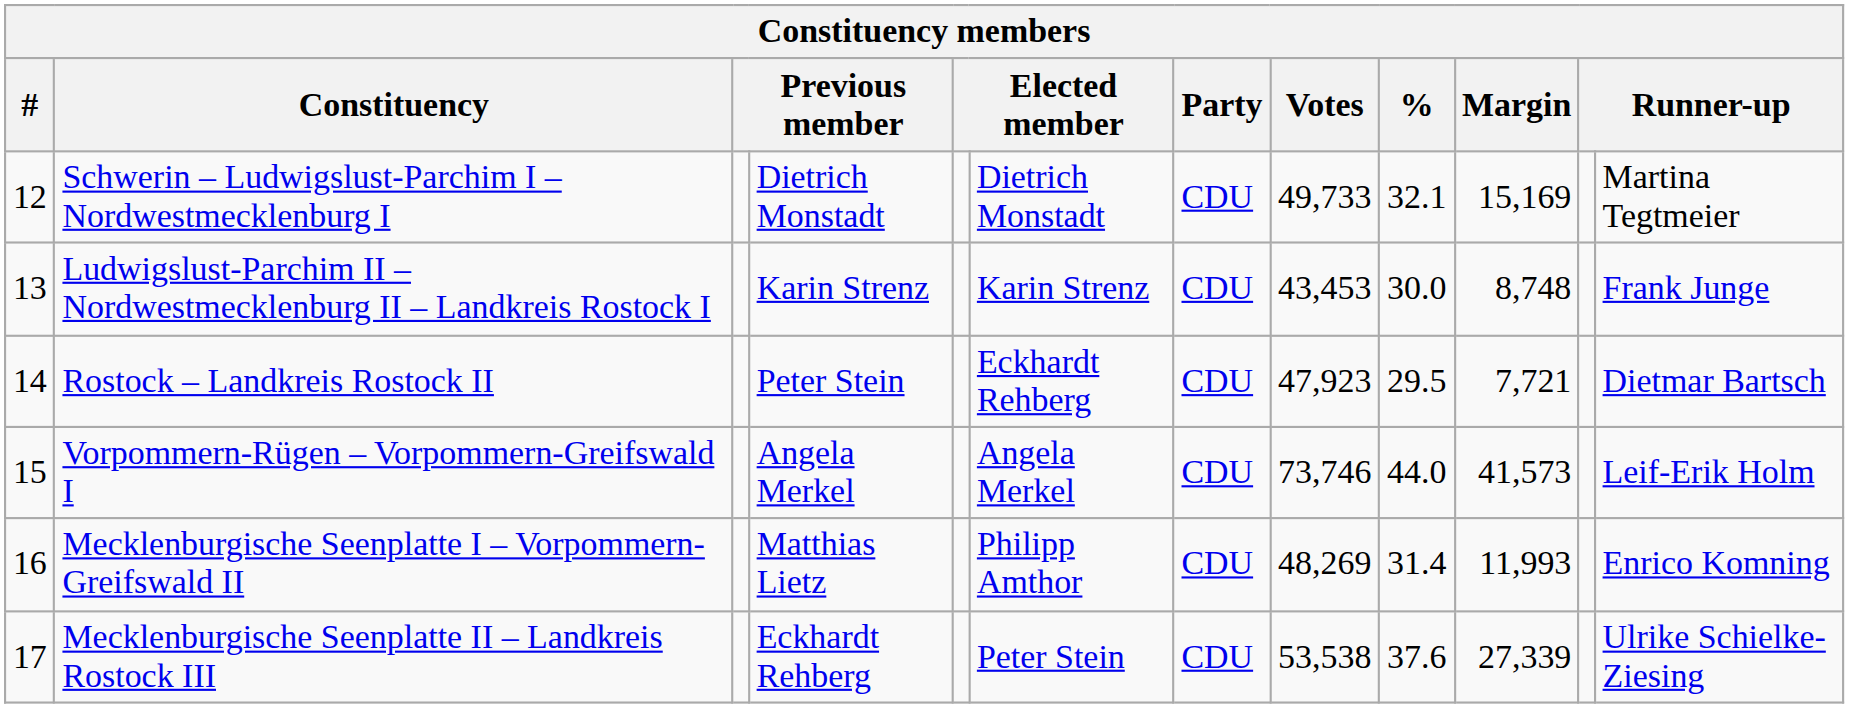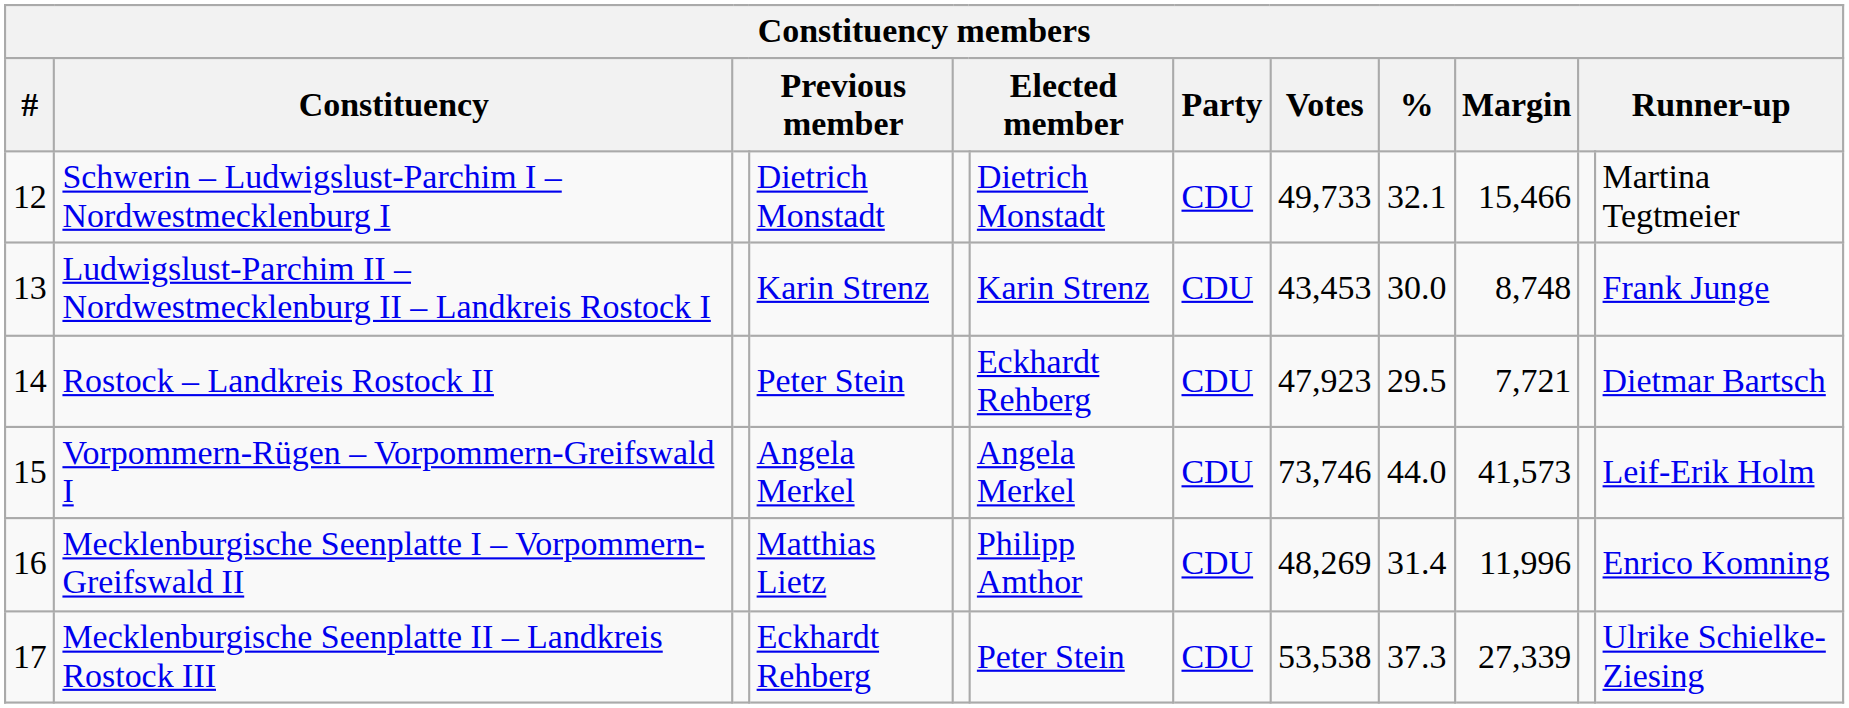(1525, 196) 15,169 -> (1525, 196) 15,466
(1525, 564) 11,993 -> (1525, 564) 11,996
(1417, 656) 37.6 -> (1417, 656) 37.3
